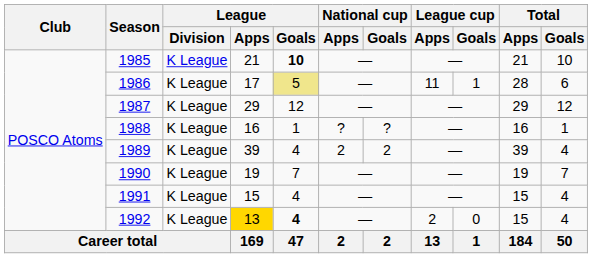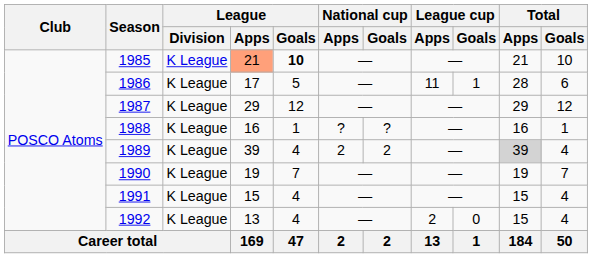(252, 60) no background -> (252, 60) lightsalmon background
(296, 83) khaki background -> (296, 83) no background
(520, 151) no background -> (520, 151) lightgrey background
(252, 219) gold background -> (252, 219) no background
(296, 219) bold -> (296, 219) normal
